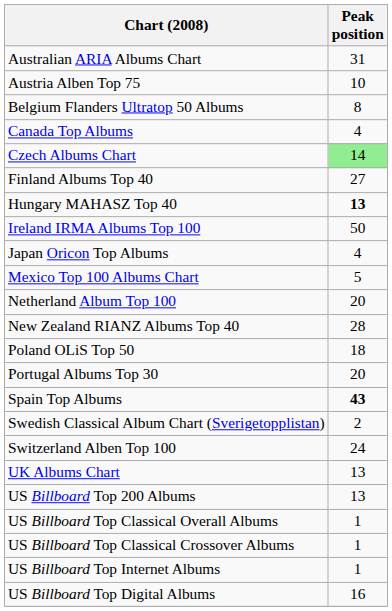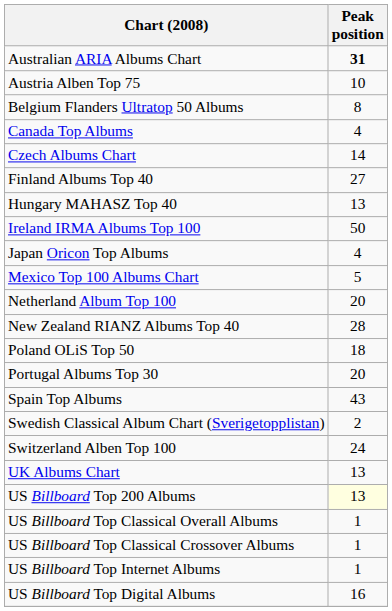(358, 58) normal -> (358, 58) bold
(358, 155) lightgreen background -> (358, 155) no background
(358, 204) bold -> (358, 204) normal
(358, 399) bold -> (358, 399) normal
(358, 496) no background -> (358, 496) lightyellow background
